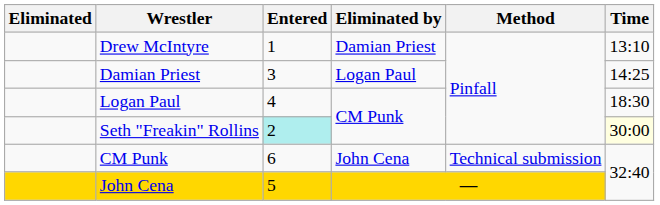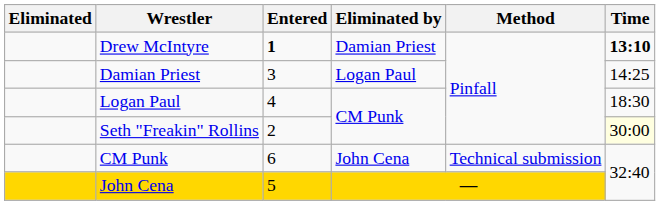(271, 46) normal -> (271, 46) bold
(630, 46) normal -> (630, 46) bold
(271, 130) paleturquoise background -> (271, 130) no background
